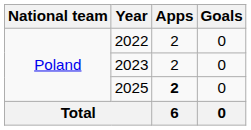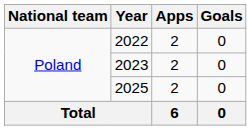(174, 88) bold -> (174, 88) normal
